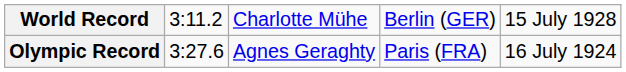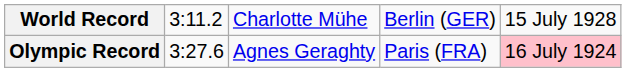(561, 51) no background -> (561, 51) pink background
